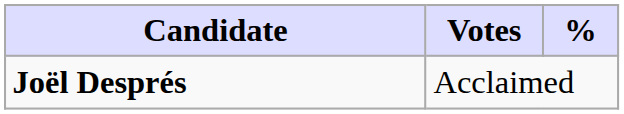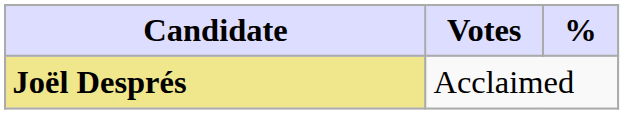(100, 81) no background -> (100, 81) khaki background
